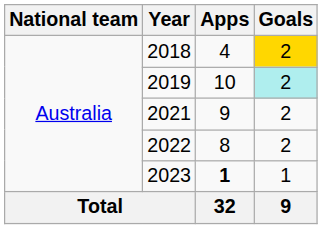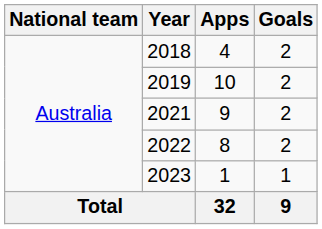(286, 51) gold background -> (286, 51) no background
(286, 82) paleturquoise background -> (286, 82) no background
(225, 176) bold -> (225, 176) normal
